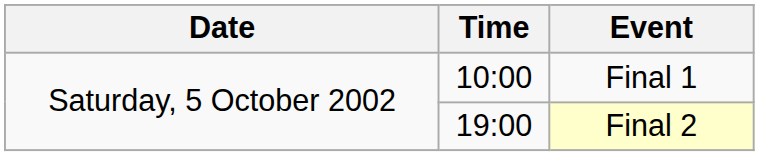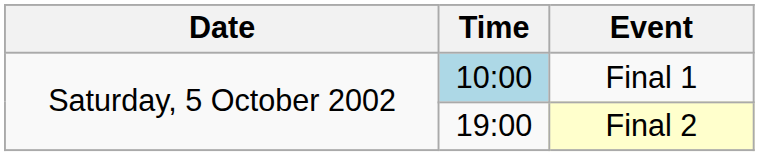(494, 77) no background -> (494, 77) lightblue background
